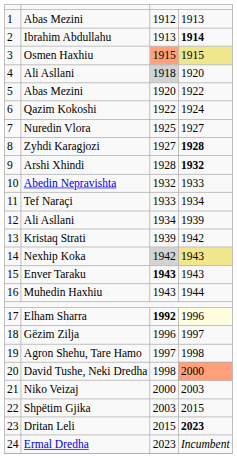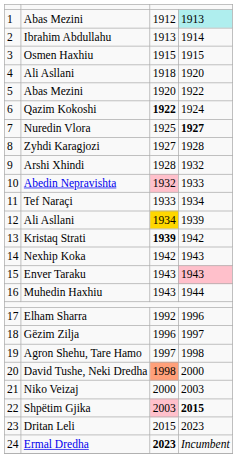(193, 18) no background -> (193, 18) paleturquoise background
(193, 37) bold -> (193, 37) normal
(164, 55) lightsalmon background -> (164, 55) no background
(193, 55) khaki background -> (193, 55) no background
(164, 73) lightgrey background -> (164, 73) no background
(164, 110) normal -> (164, 110) bold
(193, 128) normal -> (193, 128) bold
(193, 146) bold -> (193, 146) normal
(193, 165) bold -> (193, 165) normal
(164, 183) no background -> (164, 183) pink background
(164, 219) no background -> (164, 219) gold background
(164, 238) normal -> (164, 238) bold
(164, 256) lightgrey background -> (164, 256) no background
(193, 256) khaki background -> (193, 256) no background
(164, 274) bold -> (164, 274) normal
(193, 274) no background -> (193, 274) pink background
(164, 316) bold -> (164, 316) normal
(193, 316) lightyellow background -> (193, 316) no background
(164, 371) no background -> (164, 371) lightsalmon background
(193, 371) lightsalmon background -> (193, 371) no background
(164, 407) no background -> (164, 407) pink background
(193, 407) normal -> (193, 407) bold
(193, 426) bold -> (193, 426) normal
(164, 444) normal -> (164, 444) bold
